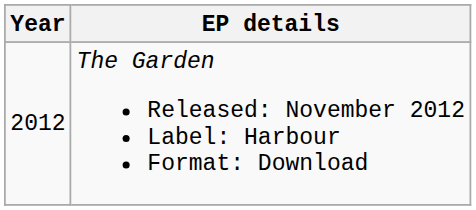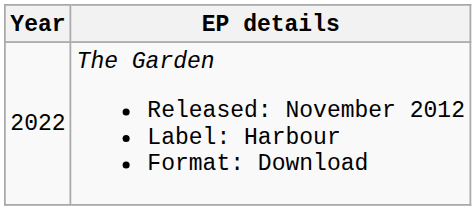(38, 124) 2012 -> (38, 124) 2022
